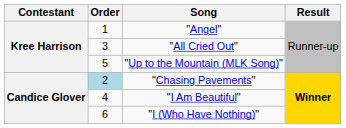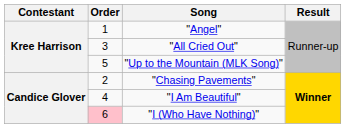(105, 81) lightblue background -> (105, 81) no background
(105, 115) no background -> (105, 115) pink background
